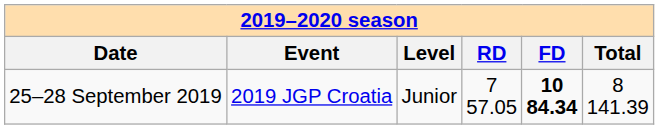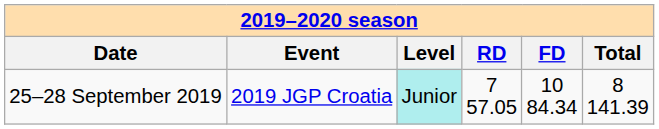(429, 96) no background -> (429, 96) paleturquoise background
(552, 96) bold -> (552, 96) normal
